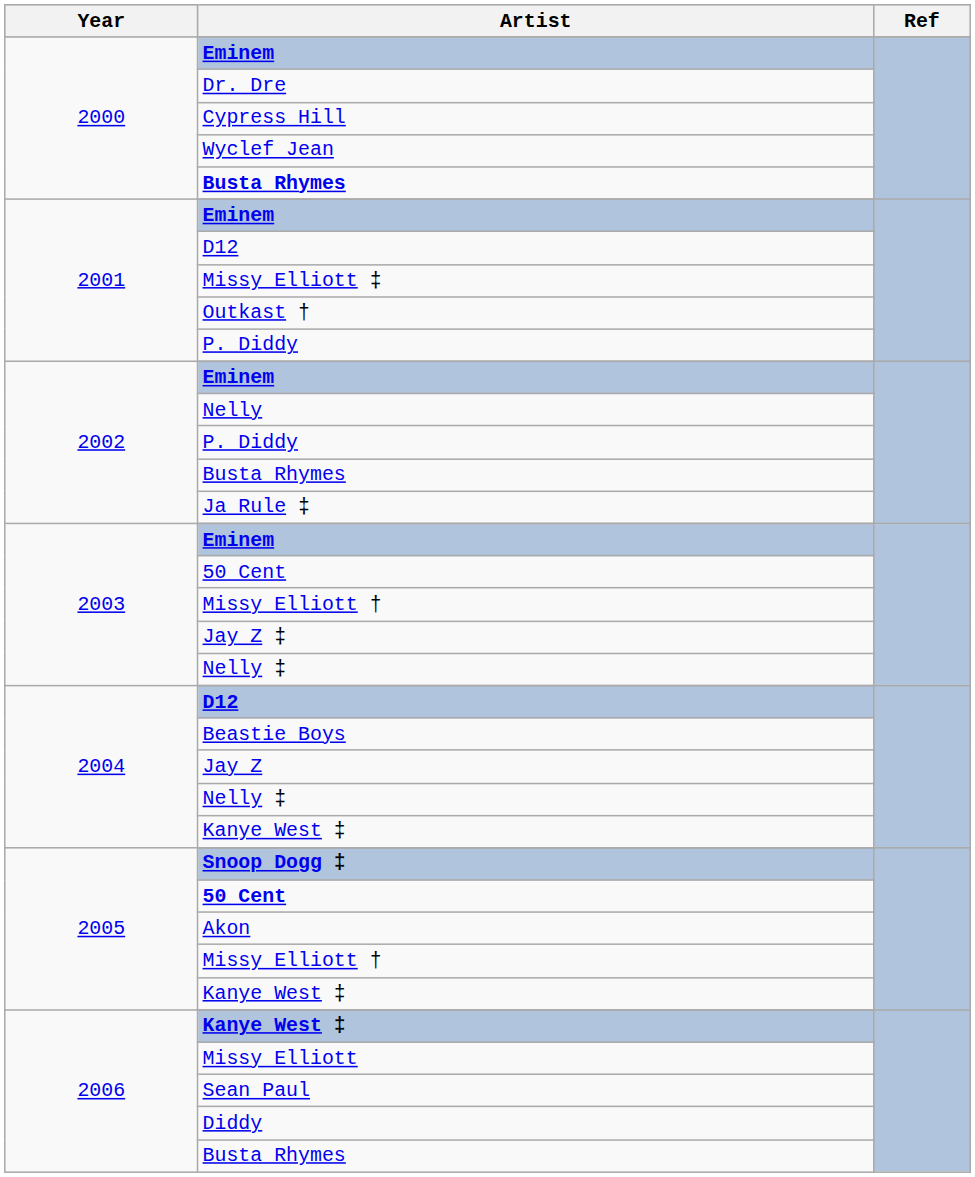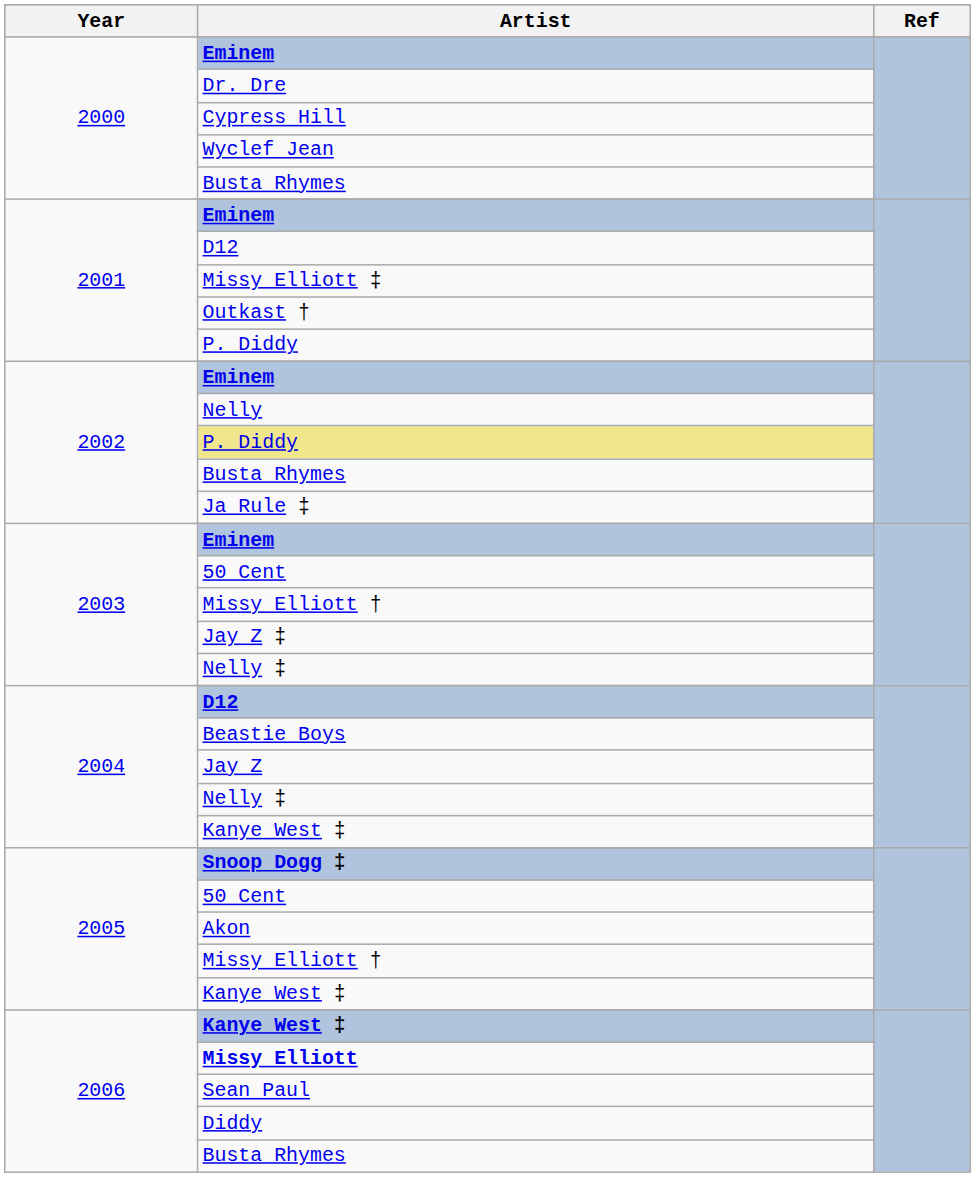(274, 183) bold -> (274, 183) normal
(250, 442) no background -> (250, 442) khaki background
(244, 896) bold -> (244, 896) normal
(280, 1058) normal -> (280, 1058) bold
